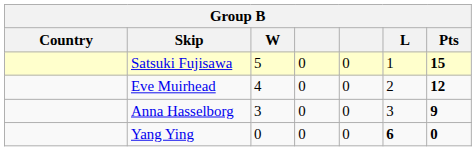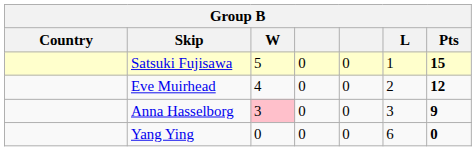(258, 110) no background -> (258, 110) pink background
(390, 134) bold -> (390, 134) normal
